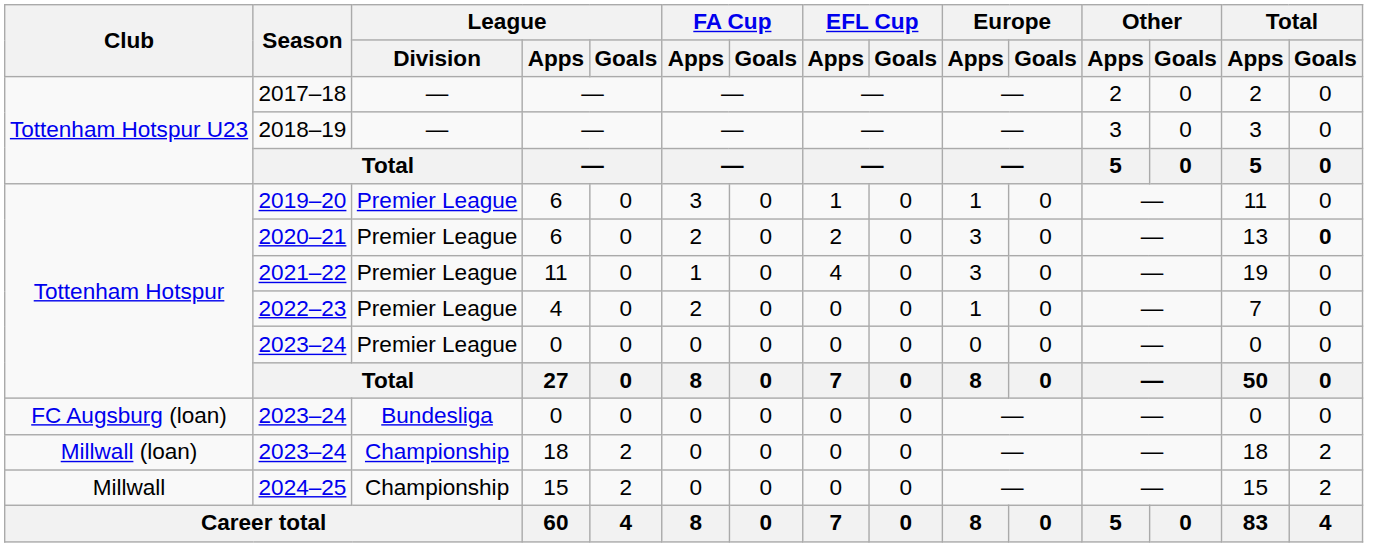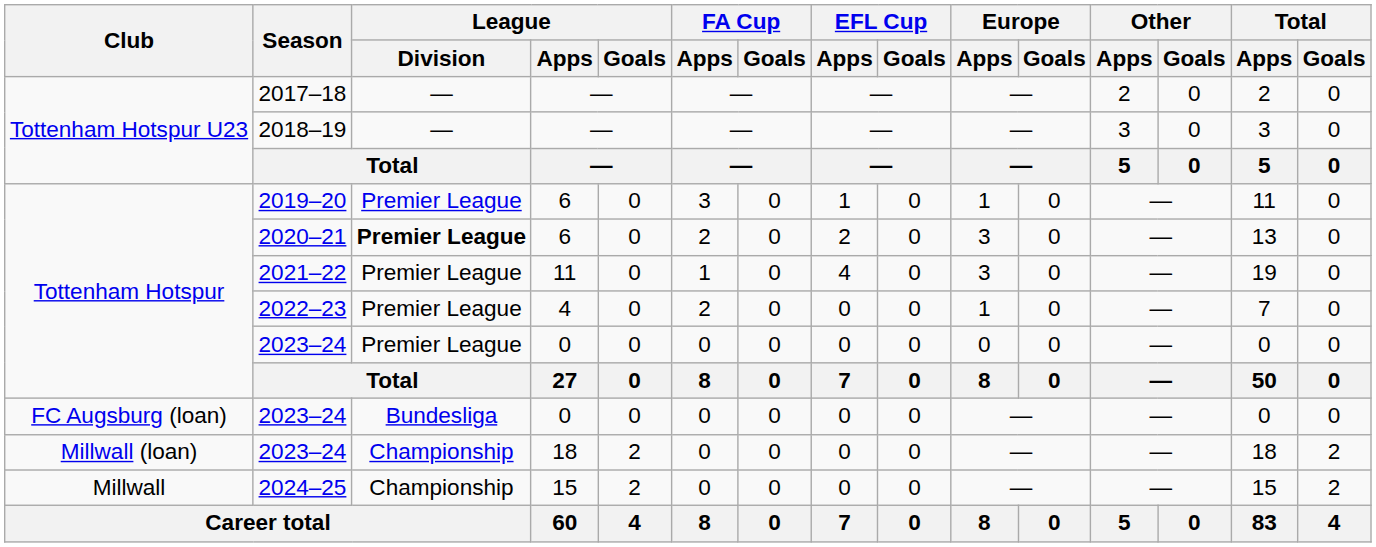(437, 237) normal -> (441, 237) bold
(1325, 237) bold -> (1334, 237) normal
